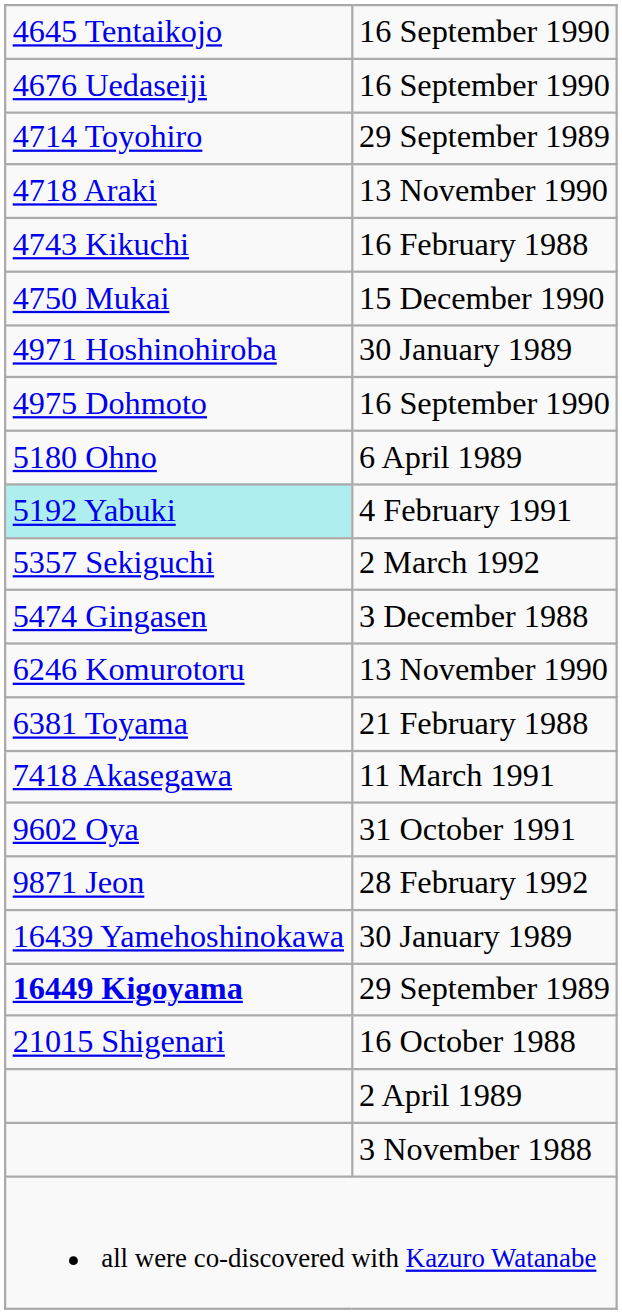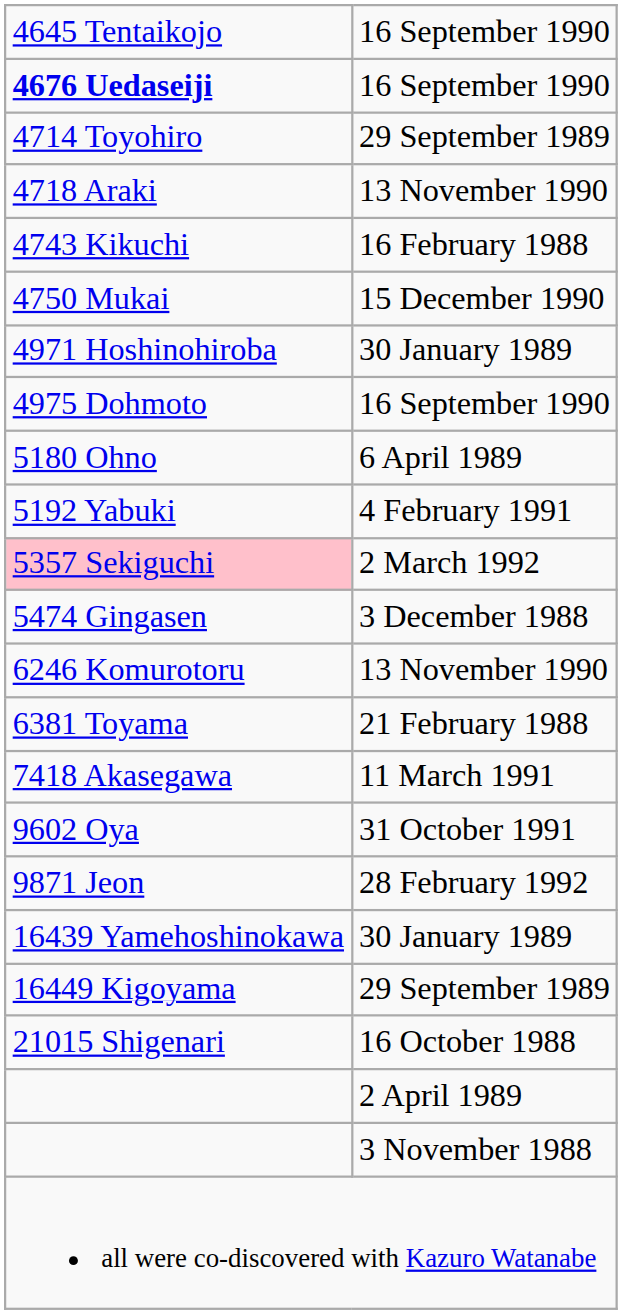(110, 84) normal -> (113, 84) bold
(94, 510) paleturquoise background -> (94, 510) no background
(113, 563) no background -> (113, 563) pink background
(128, 989) bold -> (124, 989) normal
